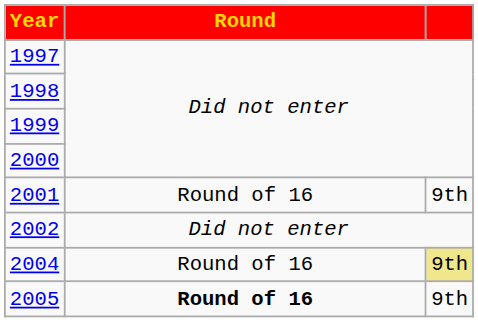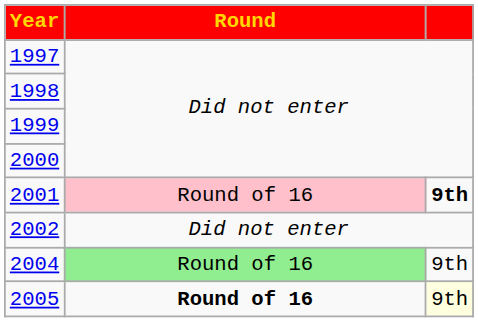(245, 195) no background -> (245, 195) pink background
(450, 195) normal -> (450, 195) bold
(245, 264) no background -> (245, 264) lightgreen background
(450, 264) khaki background -> (450, 264) no background
(450, 299) no background -> (450, 299) lightyellow background
